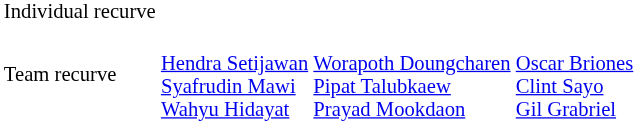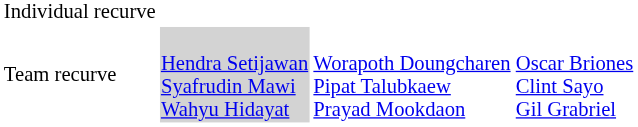(235, 86) no background -> (235, 86) lightgrey background
